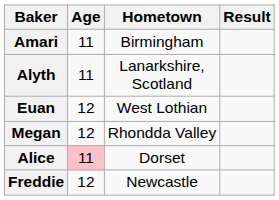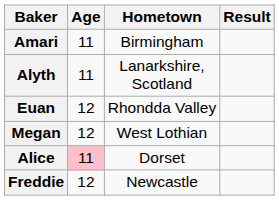(162, 108) West Lothian -> (162, 108) Rhondda Valley
(162, 133) Rhondda Valley -> (162, 133) West Lothian
